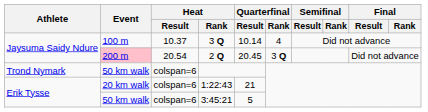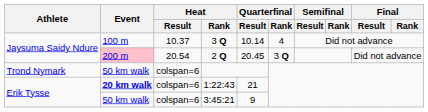(126, 85) normal -> (127, 85) bold
(250, 100) 5 -> (253, 100) 9
